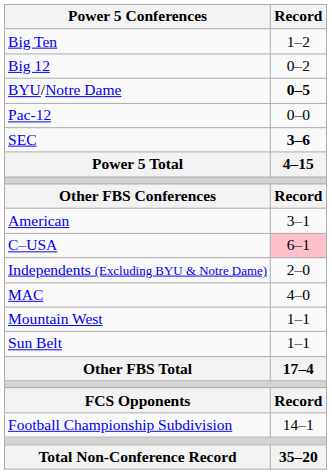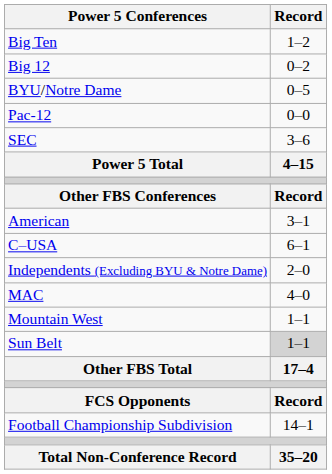(298, 90) bold -> (298, 90) normal
(298, 139) bold -> (298, 139) normal
(298, 245) pink background -> (298, 245) no background
(298, 343) no background -> (298, 343) lightgrey background
